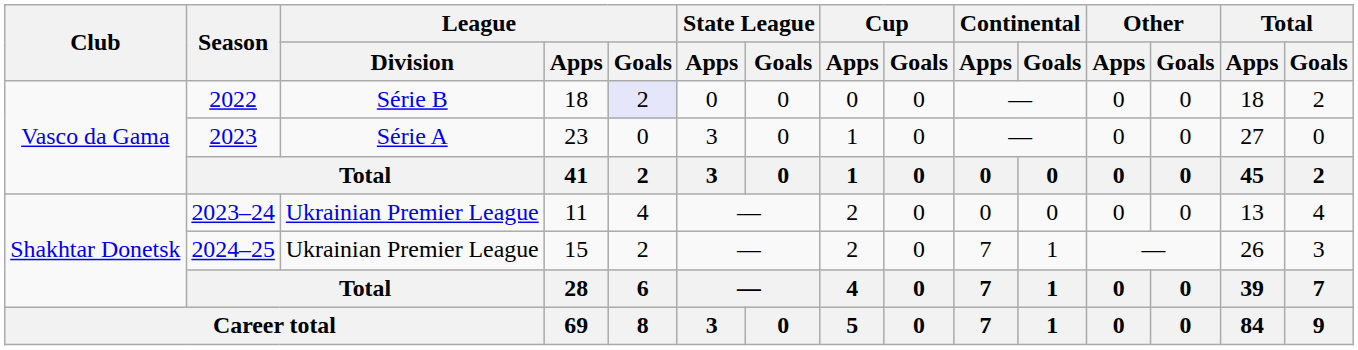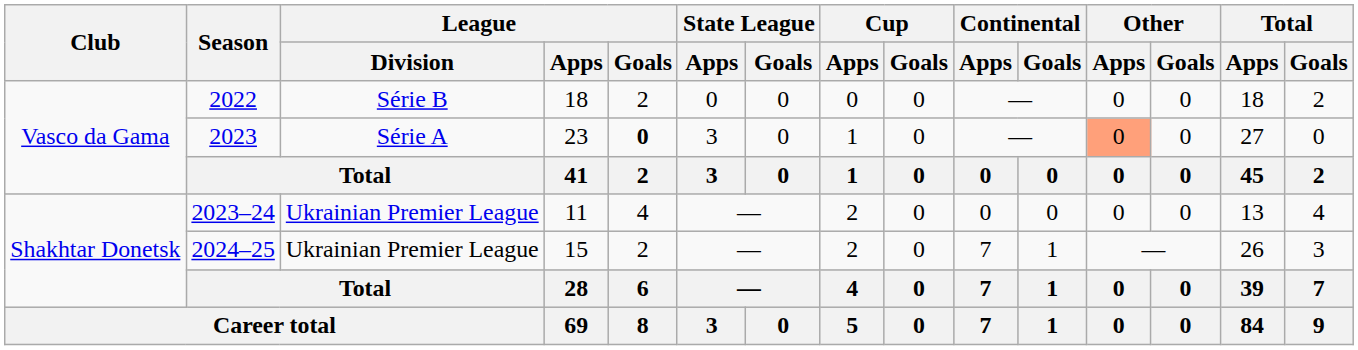(643, 99) lavender background -> (643, 99) no background
(643, 136) normal -> (643, 136) bold
(1119, 136) no background -> (1119, 136) lightsalmon background
